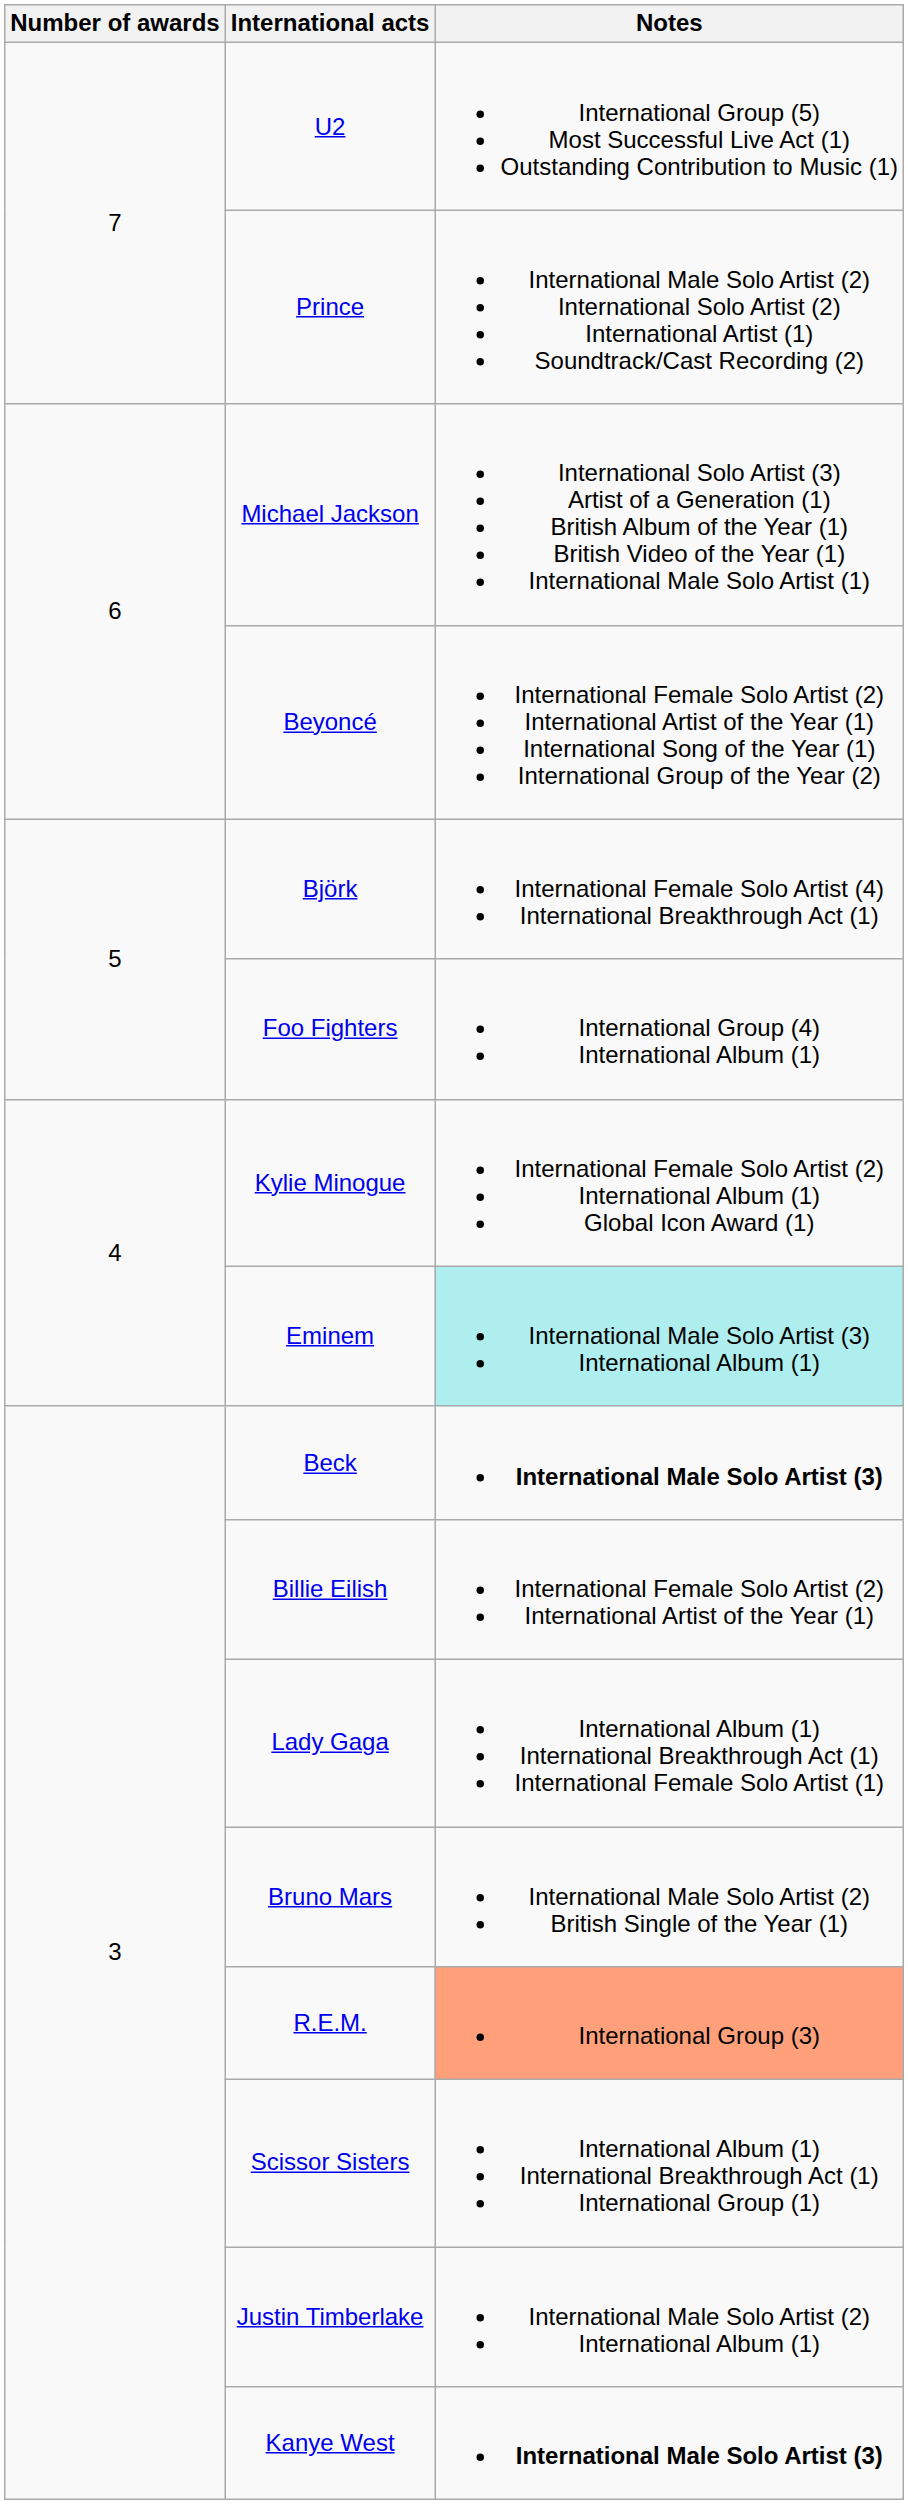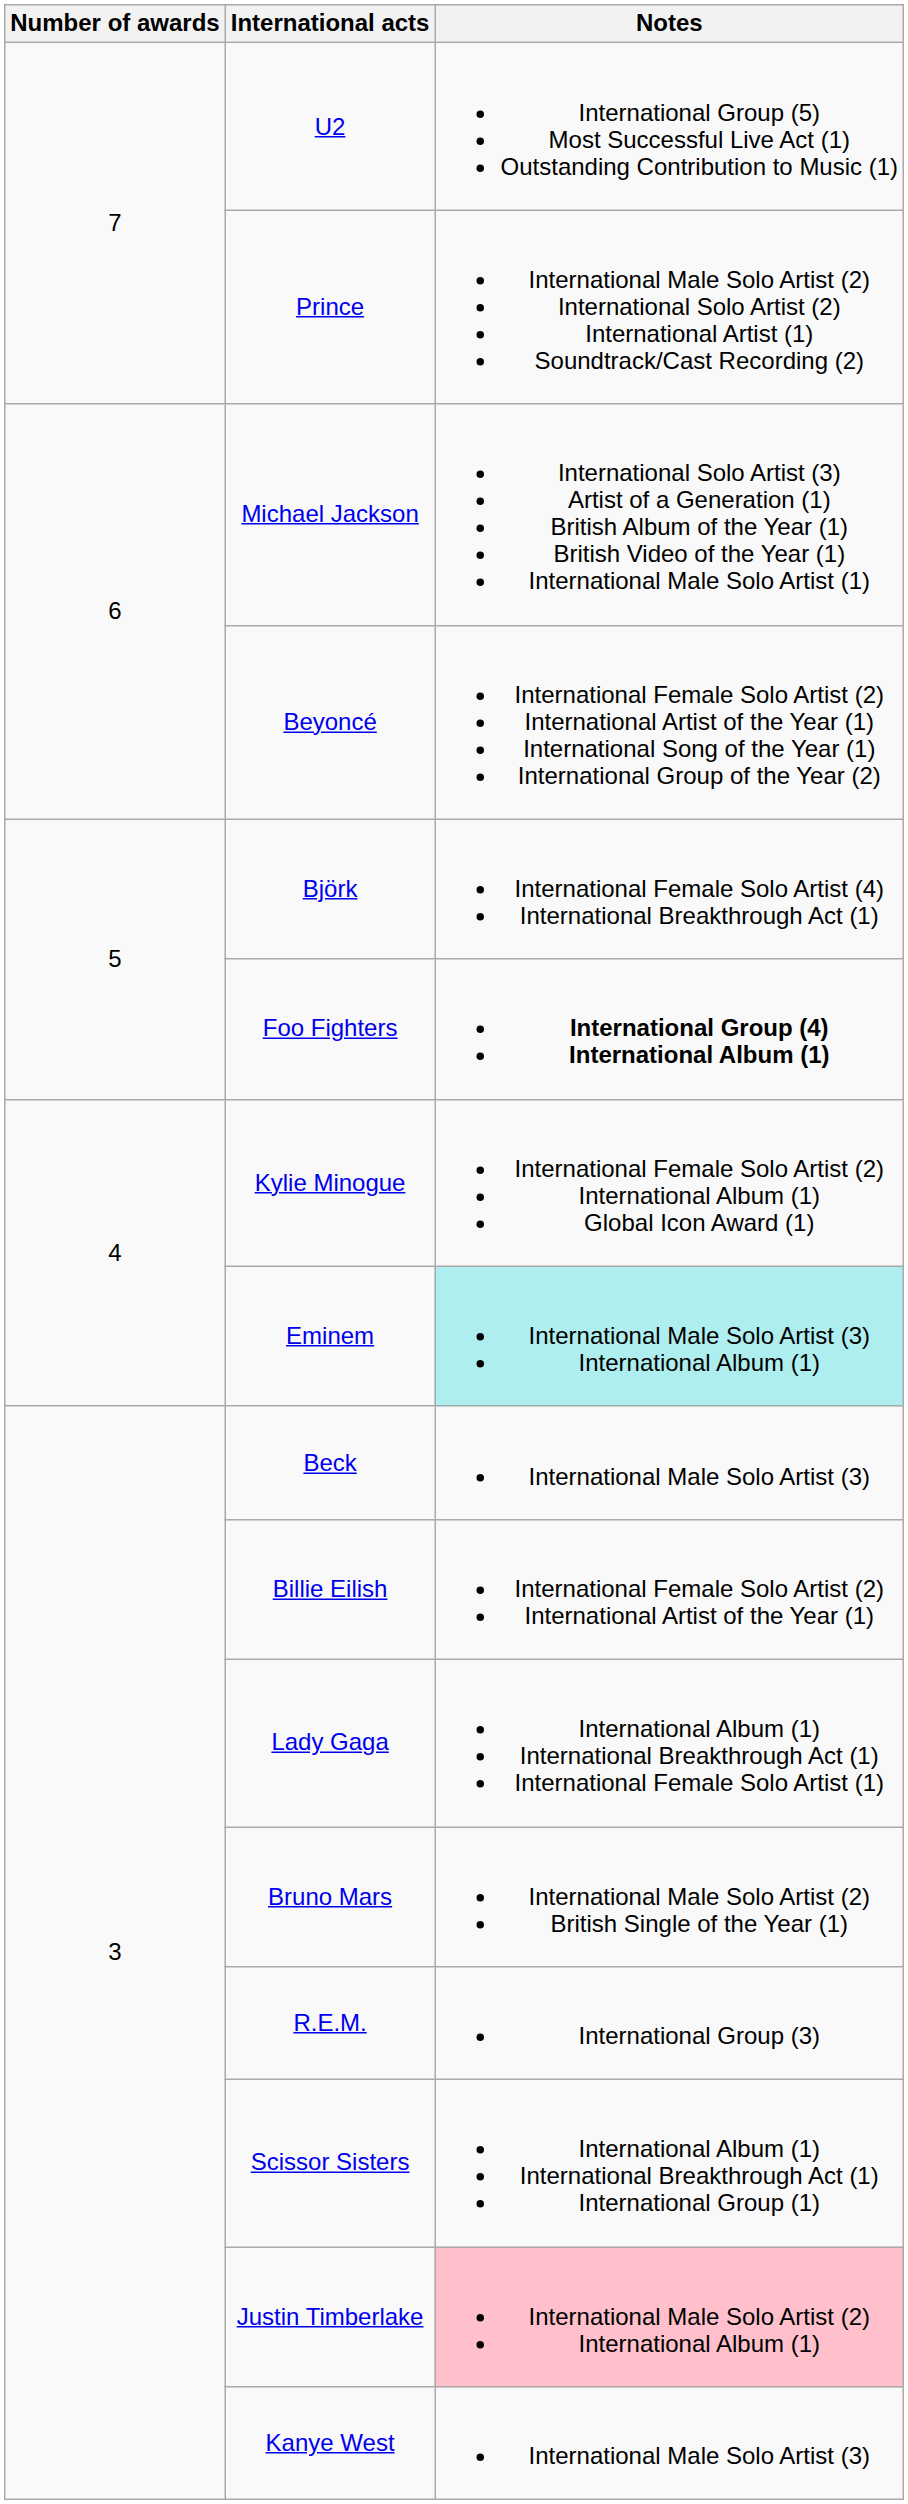(669, 1043) normal -> (669, 1043) bold
(669, 1476) bold -> (669, 1476) normal
(669, 2037) lightsalmon background -> (669, 2037) no background
(669, 2330) no background -> (669, 2330) pink background
(669, 2457) bold -> (669, 2457) normal
